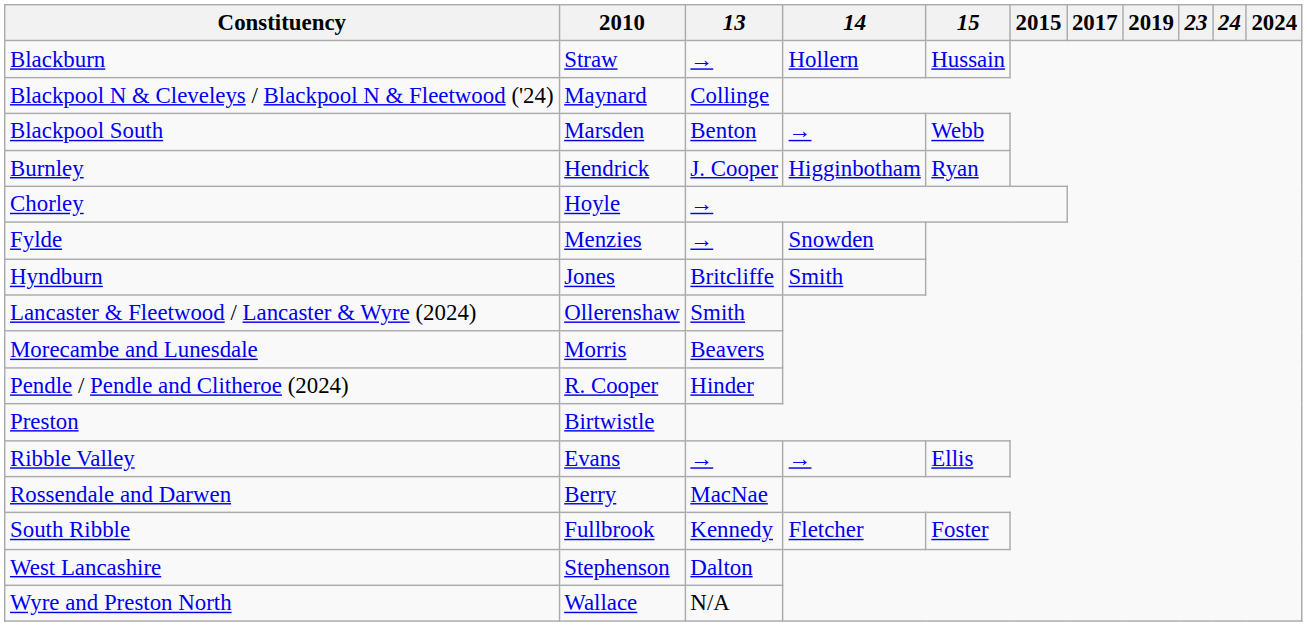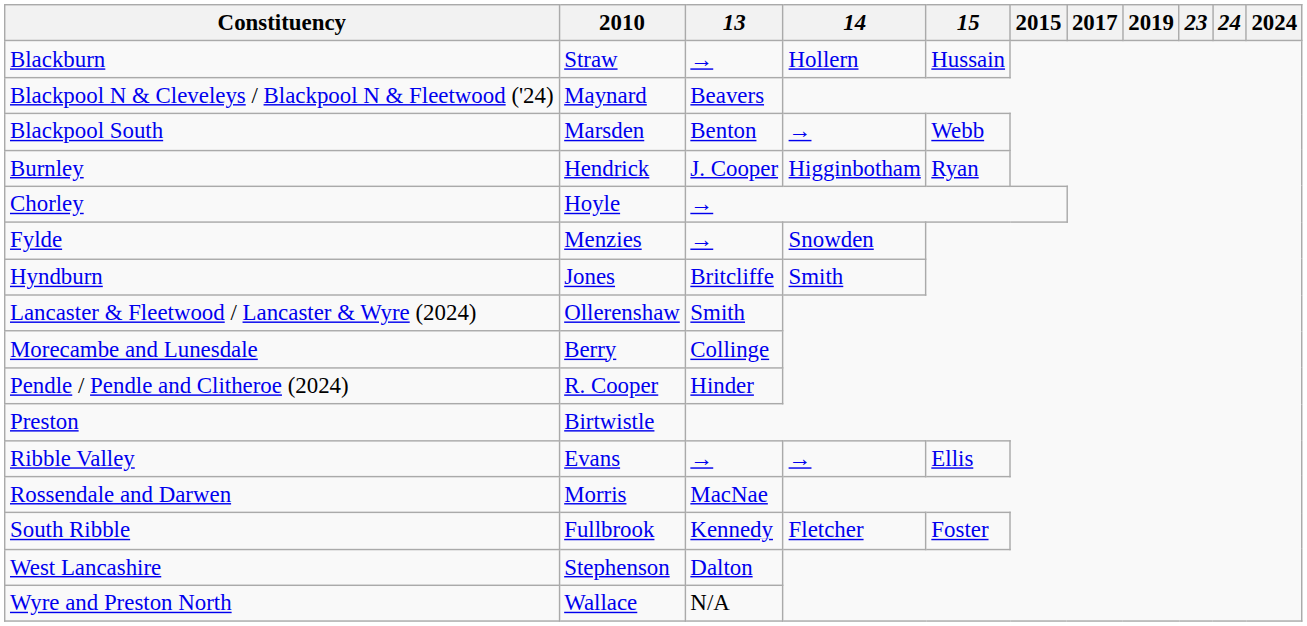(730, 95) Collinge -> (727, 95) Beavers
(595, 349) Morris -> (590, 349) Berry
(727, 349) Beavers -> (730, 349) Collinge
(590, 494) Berry -> (595, 494) Morris
